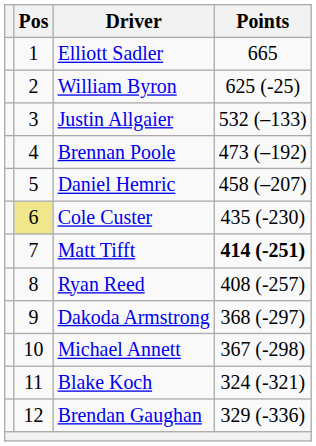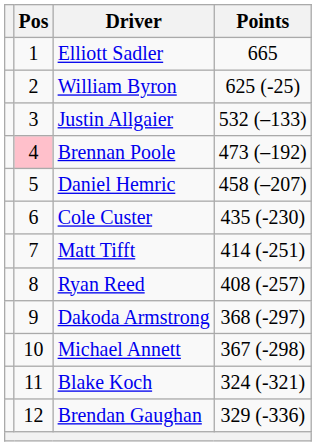(33, 152) no background -> (33, 152) pink background
(33, 218) khaki background -> (33, 218) no background
(263, 250) bold -> (263, 250) normal
